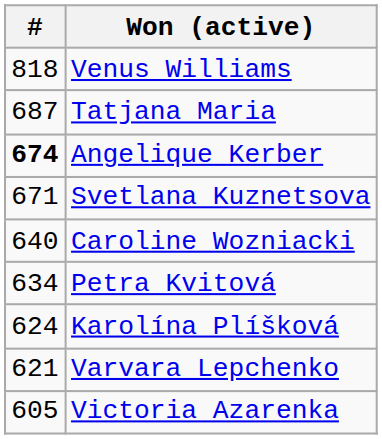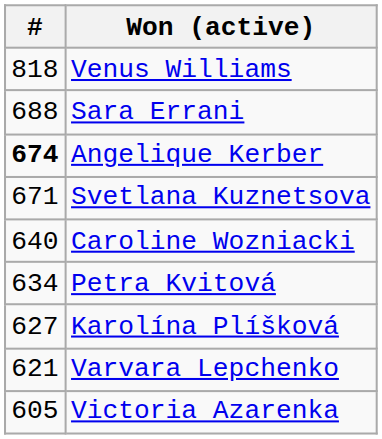+ row: (158, 112)
- row: (173, 112)
(35, 326) 624 -> (35, 326) 627
